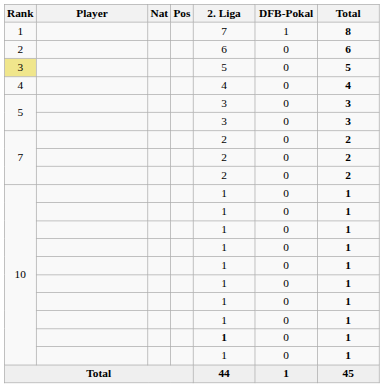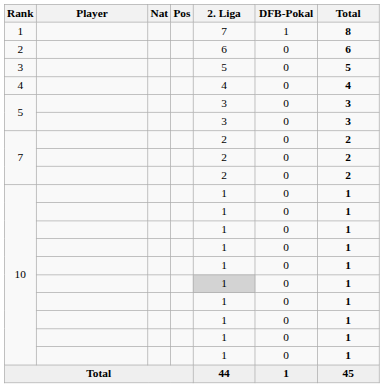(20, 67) khaki background -> (20, 67) no background
(224, 283) no background -> (224, 283) lightgrey background
(224, 337) bold -> (224, 337) normal
